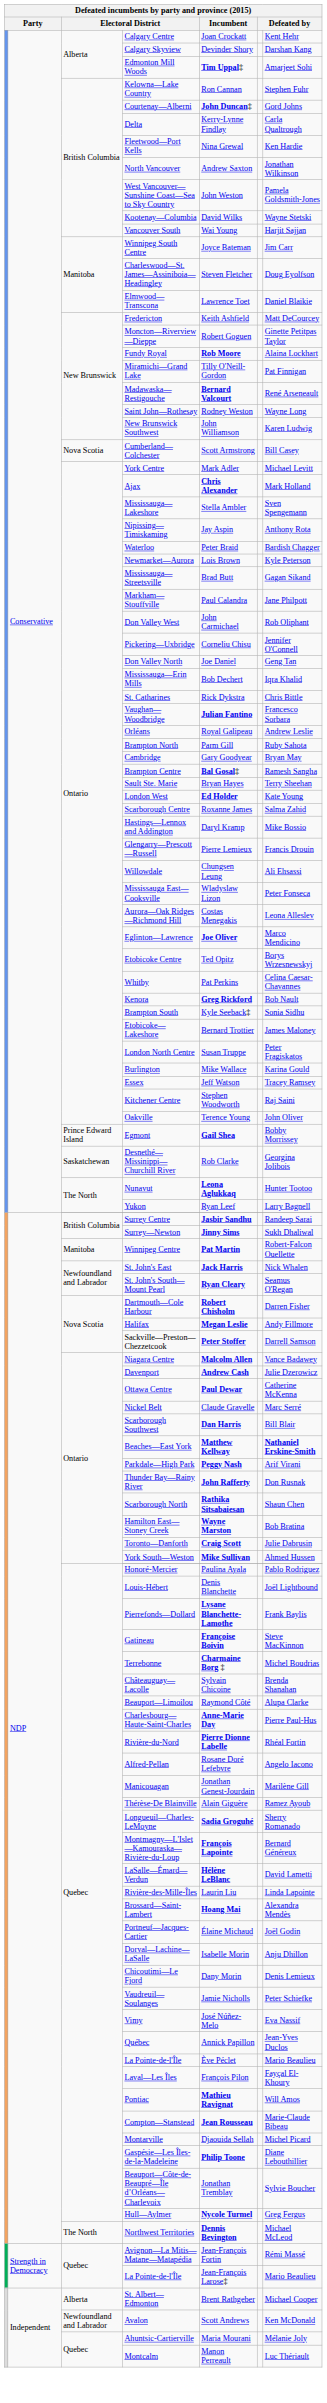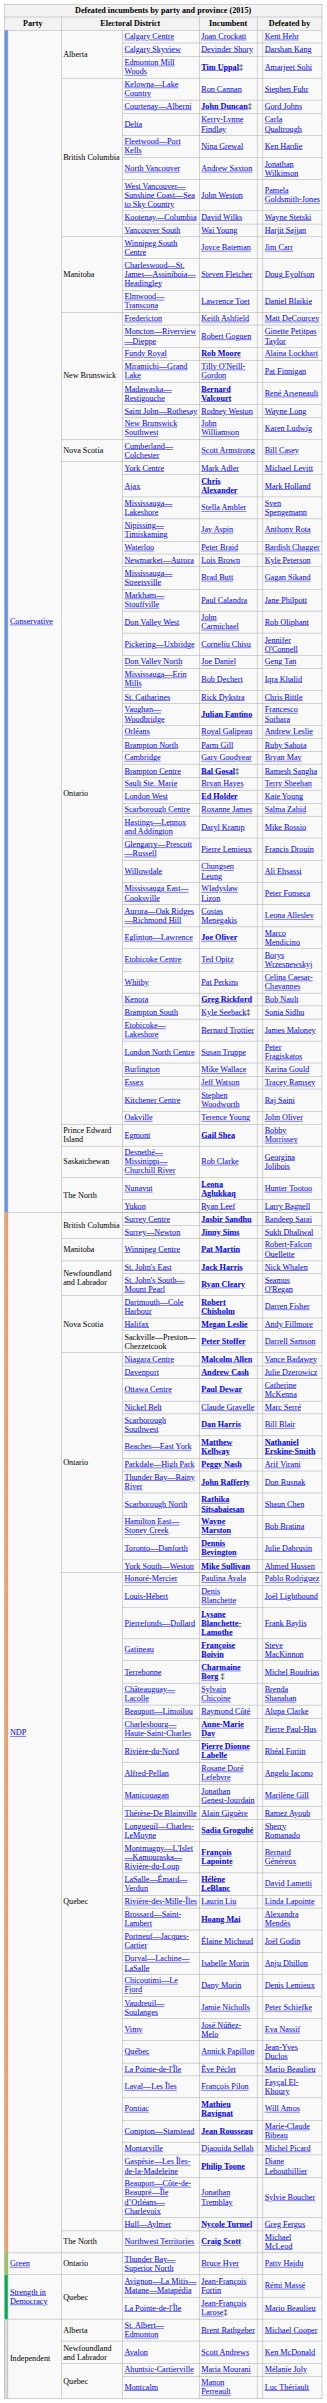(221, 1544) Craig Scott -> (219, 1548) Dennis Bevington
(219, 2232) Dennis Bevington -> (221, 2241) Craig Scott
+ row: (76, 2264)
